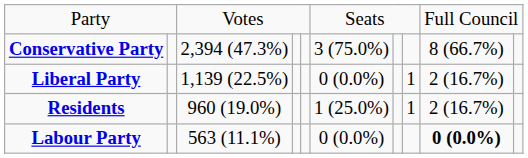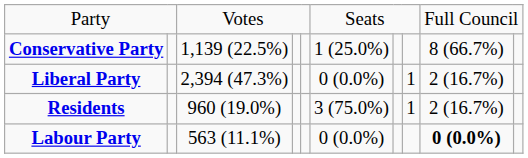(234, 49) 2,394 (47.3%) -> (234, 49) 1,139 (22.5%)
(351, 49) 3 (75.0%) -> (351, 49) 1 (25.0%)
(234, 78) 1,139 (22.5%) -> (234, 78) 2,394 (47.3%)
(351, 108) 1 (25.0%) -> (351, 108) 3 (75.0%)
